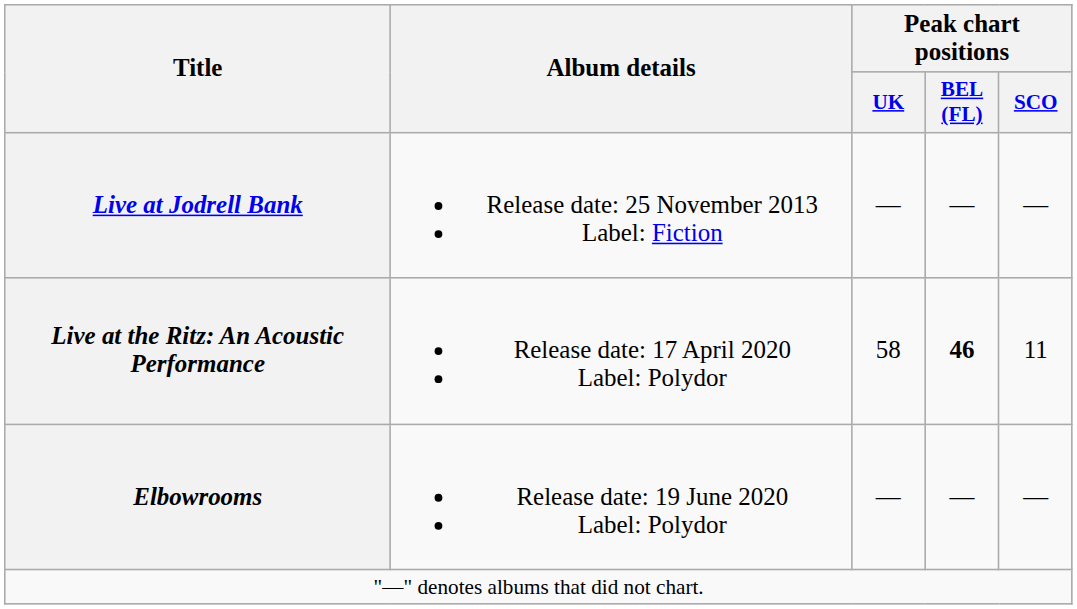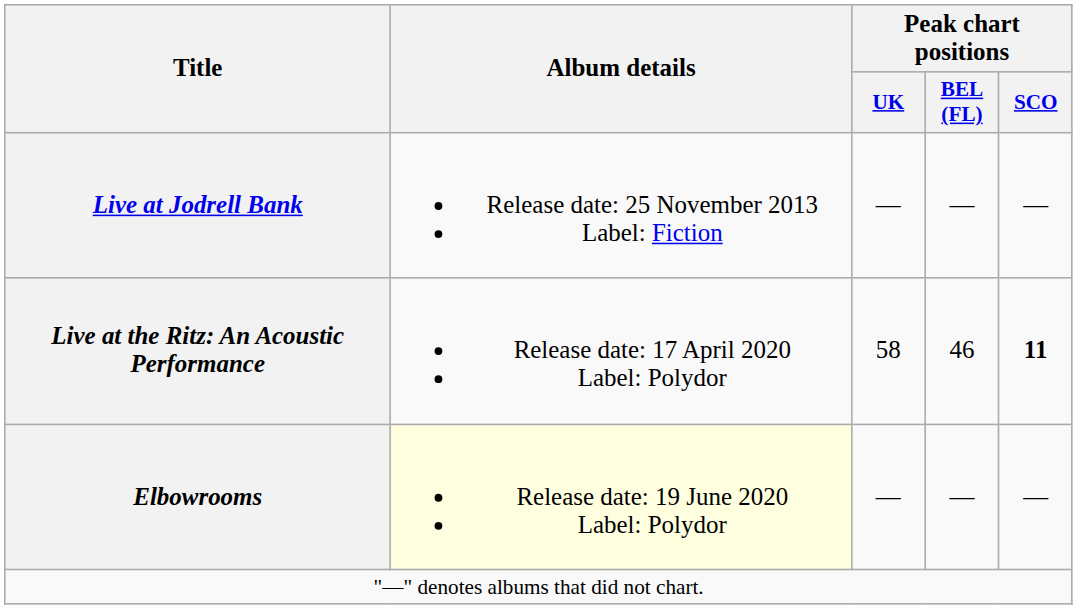(962, 350) bold -> (962, 350) normal
(1036, 350) normal -> (1036, 350) bold
(621, 511) no background -> (621, 511) lightyellow background
